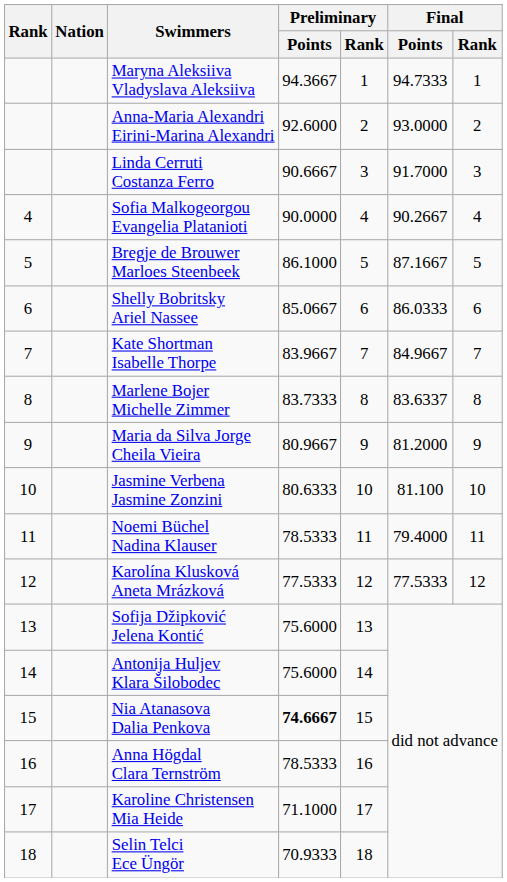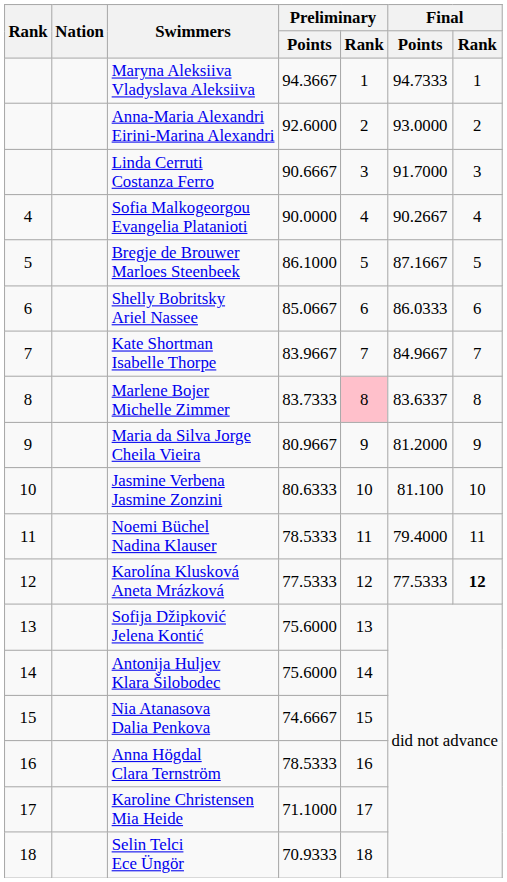(364, 399) no background -> (364, 399) pink background
(477, 581) normal -> (477, 581) bold
(310, 718) bold -> (310, 718) normal
